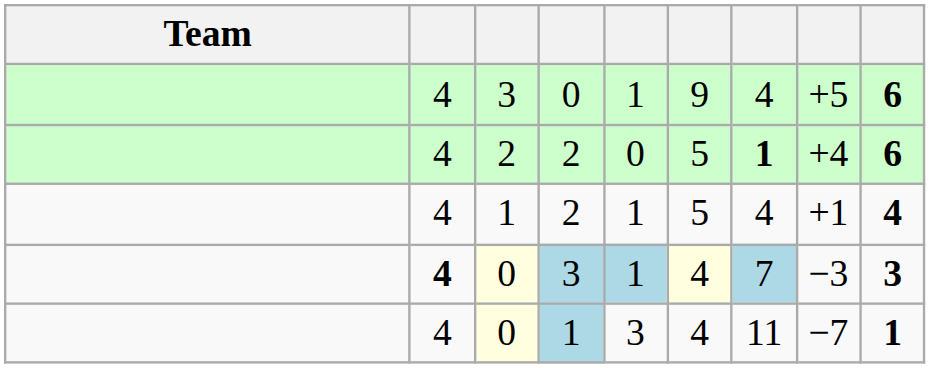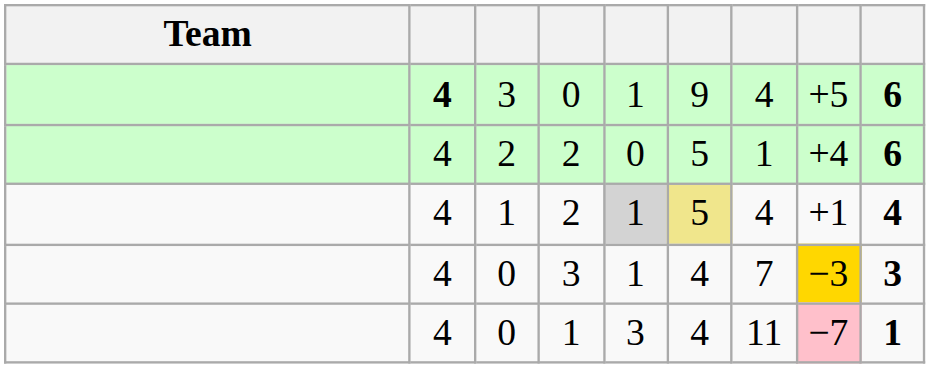(442, 93) normal -> (442, 93) bold
(764, 153) bold -> (764, 153) normal
(635, 213) no background -> (635, 213) lightgrey background
(700, 213) no background -> (700, 213) khaki background
(442, 272) bold -> (442, 272) normal
(507, 272) lightyellow background -> (507, 272) no background
(571, 272) lightblue background -> (571, 272) no background
(635, 272) lightblue background -> (635, 272) no background
(700, 272) lightyellow background -> (700, 272) no background
(764, 272) lightblue background -> (764, 272) no background
(828, 272) no background -> (828, 272) gold background
(507, 332) lightyellow background -> (507, 332) no background
(571, 332) lightblue background -> (571, 332) no background
(828, 332) no background -> (828, 332) pink background
